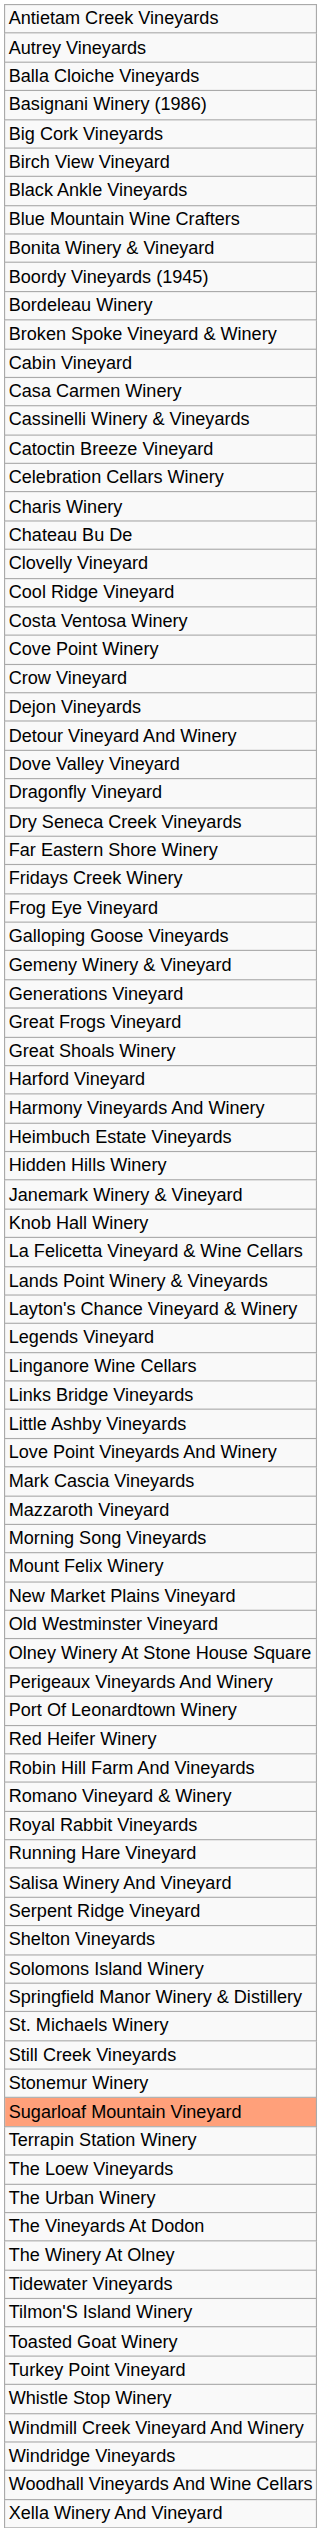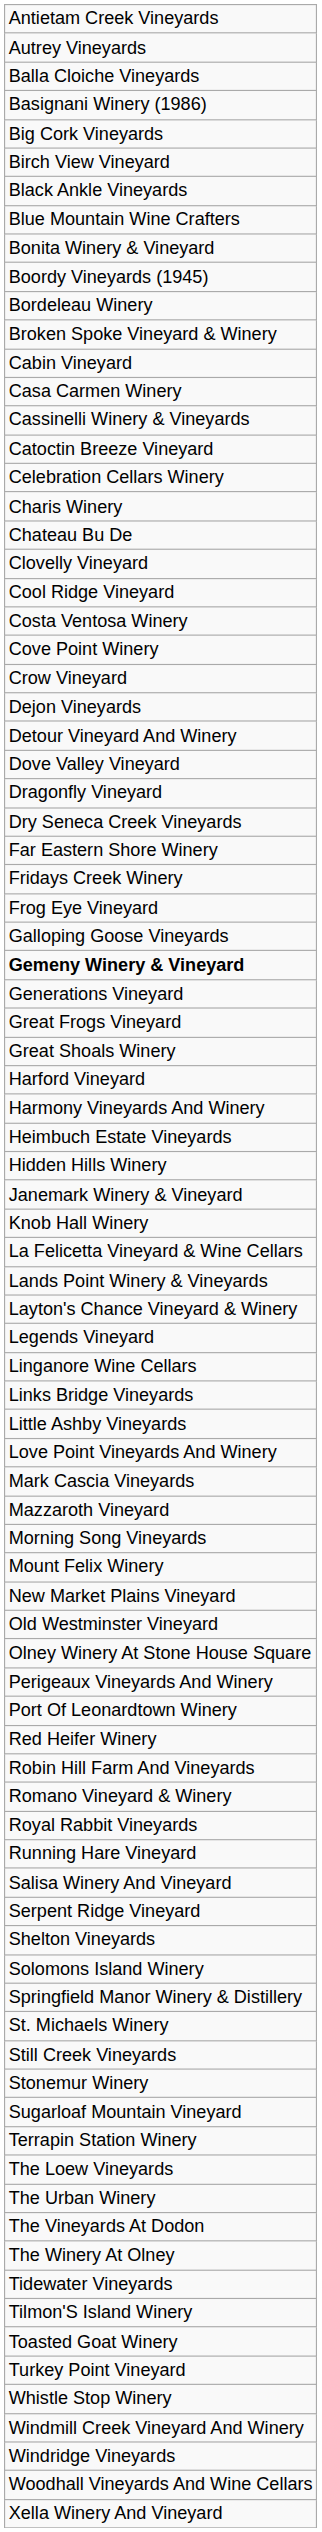(120, 965) normal -> (127, 965) bold
(125, 2112) lightsalmon background -> (125, 2112) no background
